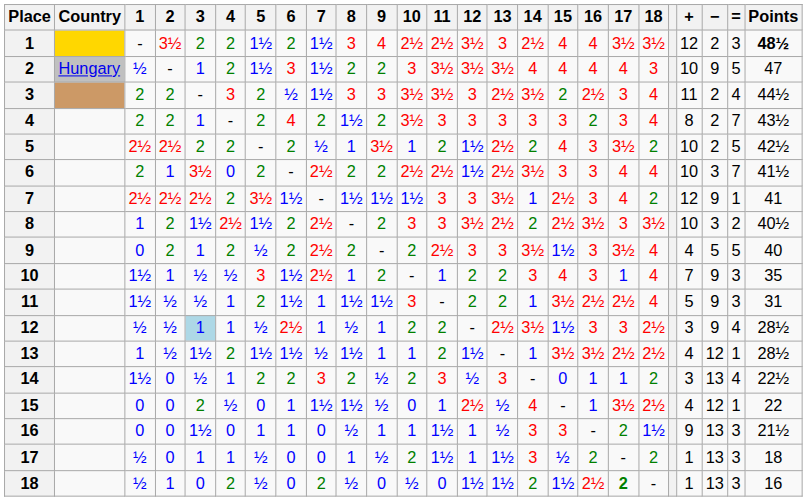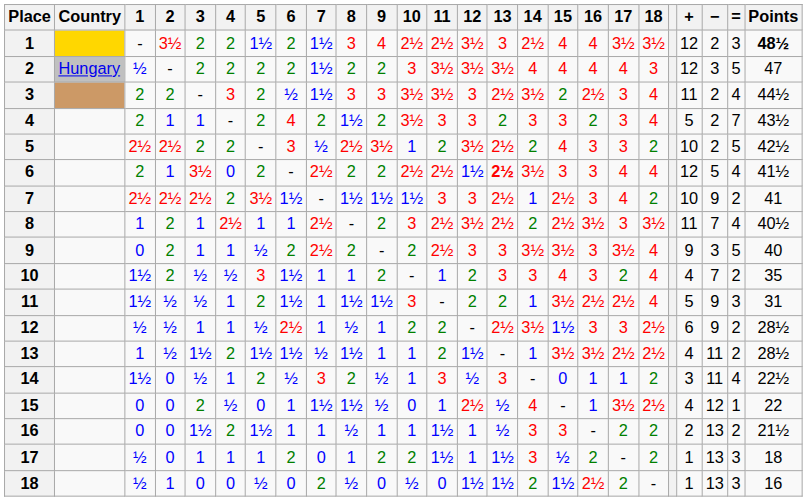(200, 69) 1 -> (200, 69) 2
(261, 69) 1½ -> (261, 69) 2
(291, 69) 3 -> (291, 69) 2
(689, 69) 10 -> (689, 69) 12
(715, 69) 9 -> (715, 69) 3
(170, 120) 2 -> (170, 120) 1
(502, 120) 3 -> (502, 120) 2
(689, 120) 8 -> (689, 120) 5
(291, 146) 2 -> (291, 146) 3
(351, 146) 1 -> (351, 146) 2½
(472, 146) 1½ -> (472, 146) 3½
(623, 146) 3½ -> (623, 146) 3
(502, 172) normal -> (502, 172) bold
(689, 172) 10 -> (689, 172) 12
(715, 172) 3 -> (715, 172) 5
(736, 172) 7 -> (736, 172) 4
(502, 198) 3½ -> (502, 198) 2½
(689, 198) 12 -> (689, 198) 10
(736, 198) 1 -> (736, 198) 2
(200, 224) 1½ -> (200, 224) 1
(261, 224) 1½ -> (261, 224) 1
(291, 224) 2 -> (291, 224) 1
(442, 224) 3 -> (442, 224) 2½
(689, 224) 10 -> (689, 224) 11
(715, 224) 3 -> (715, 224) 7
(736, 224) 2 -> (736, 224) 4
(231, 250) 2 -> (231, 250) 1
(563, 250) 1½ -> (563, 250) 3½
(689, 250) 4 -> (689, 250) 9
(715, 250) 5 -> (715, 250) 3
(170, 276) 1 -> (170, 276) 2
(321, 276) 2½ -> (321, 276) 1
(502, 276) 2 -> (502, 276) 3
(623, 276) 1 -> (623, 276) 2
(689, 276) 7 -> (689, 276) 4
(715, 276) 9 -> (715, 276) 7
(736, 276) 3 -> (736, 276) 2
(200, 328) lightblue background -> (200, 328) no background
(689, 328) 3 -> (689, 328) 6
(736, 328) 4 -> (736, 328) 2
(715, 353) 12 -> (715, 353) 11
(736, 353) 1 -> (736, 353) 2
(291, 379) 2 -> (291, 379) ½
(412, 379) 2 -> (412, 379) 1
(715, 379) 13 -> (715, 379) 11
(231, 431) 0 -> (231, 431) 2
(261, 431) 1 -> (261, 431) 1½
(321, 431) 0 -> (321, 431) 1
(654, 431) 1½ -> (654, 431) 2
(689, 431) 9 -> (689, 431) 2
(736, 431) 3 -> (736, 431) 2
(261, 457) ½ -> (261, 457) 1
(291, 457) 0 -> (291, 457) 2
(382, 457) ½ -> (382, 457) 2
(231, 483) 2 -> (231, 483) 0
(623, 483) bold -> (623, 483) normal
